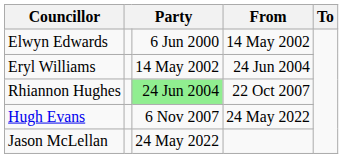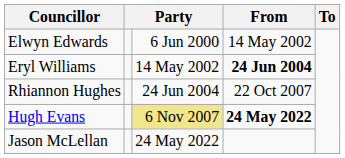(272, 66) normal -> (272, 66) bold
(181, 91) lightgreen background -> (181, 91) no background
(182, 116) no background -> (182, 116) khaki background
(268, 116) normal -> (269, 116) bold
